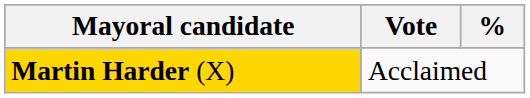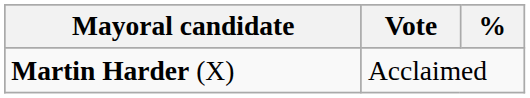(123, 69) gold background -> (123, 69) no background
